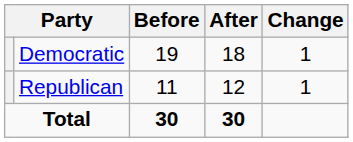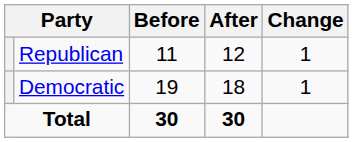rows swapped: (72, 53) <-> (71, 86)
